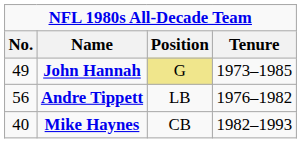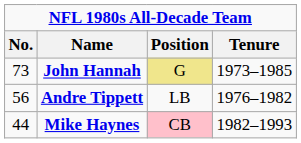(21, 71) 49 -> (21, 71) 73
(21, 124) 40 -> (21, 124) 44
(180, 124) no background -> (180, 124) pink background
